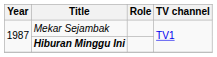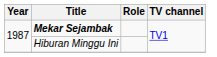(72, 28) normal -> (73, 28) bold
(79, 44) bold -> (76, 44) normal
